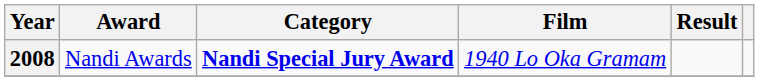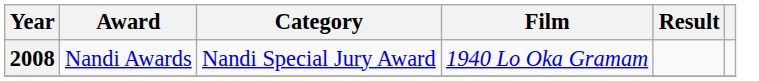(328, 57) bold -> (319, 57) normal
